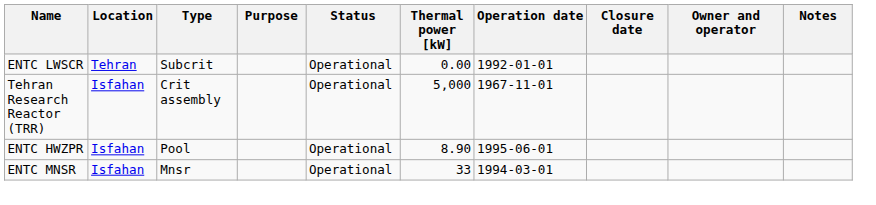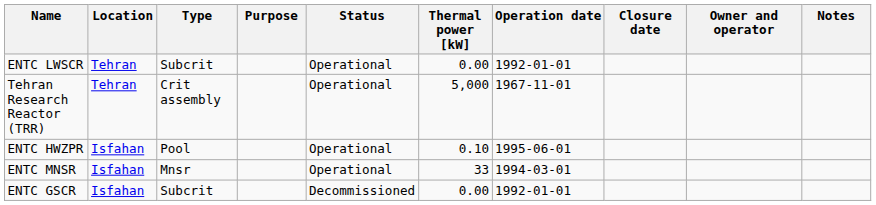(118, 85) Isfahan -> (114, 85) Tehran
(456, 149) 8.90 -> (474, 149) 0.10
+ row: (42, 190)
